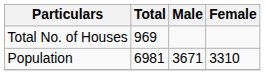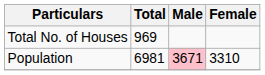(188, 59) no background -> (188, 59) pink background
